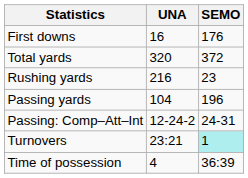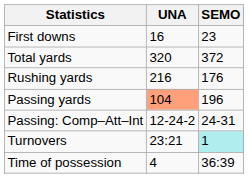(212, 36) 176 -> (209, 36) 23
(209, 78) 23 -> (212, 78) 176
(161, 99) no background -> (161, 99) lightsalmon background
